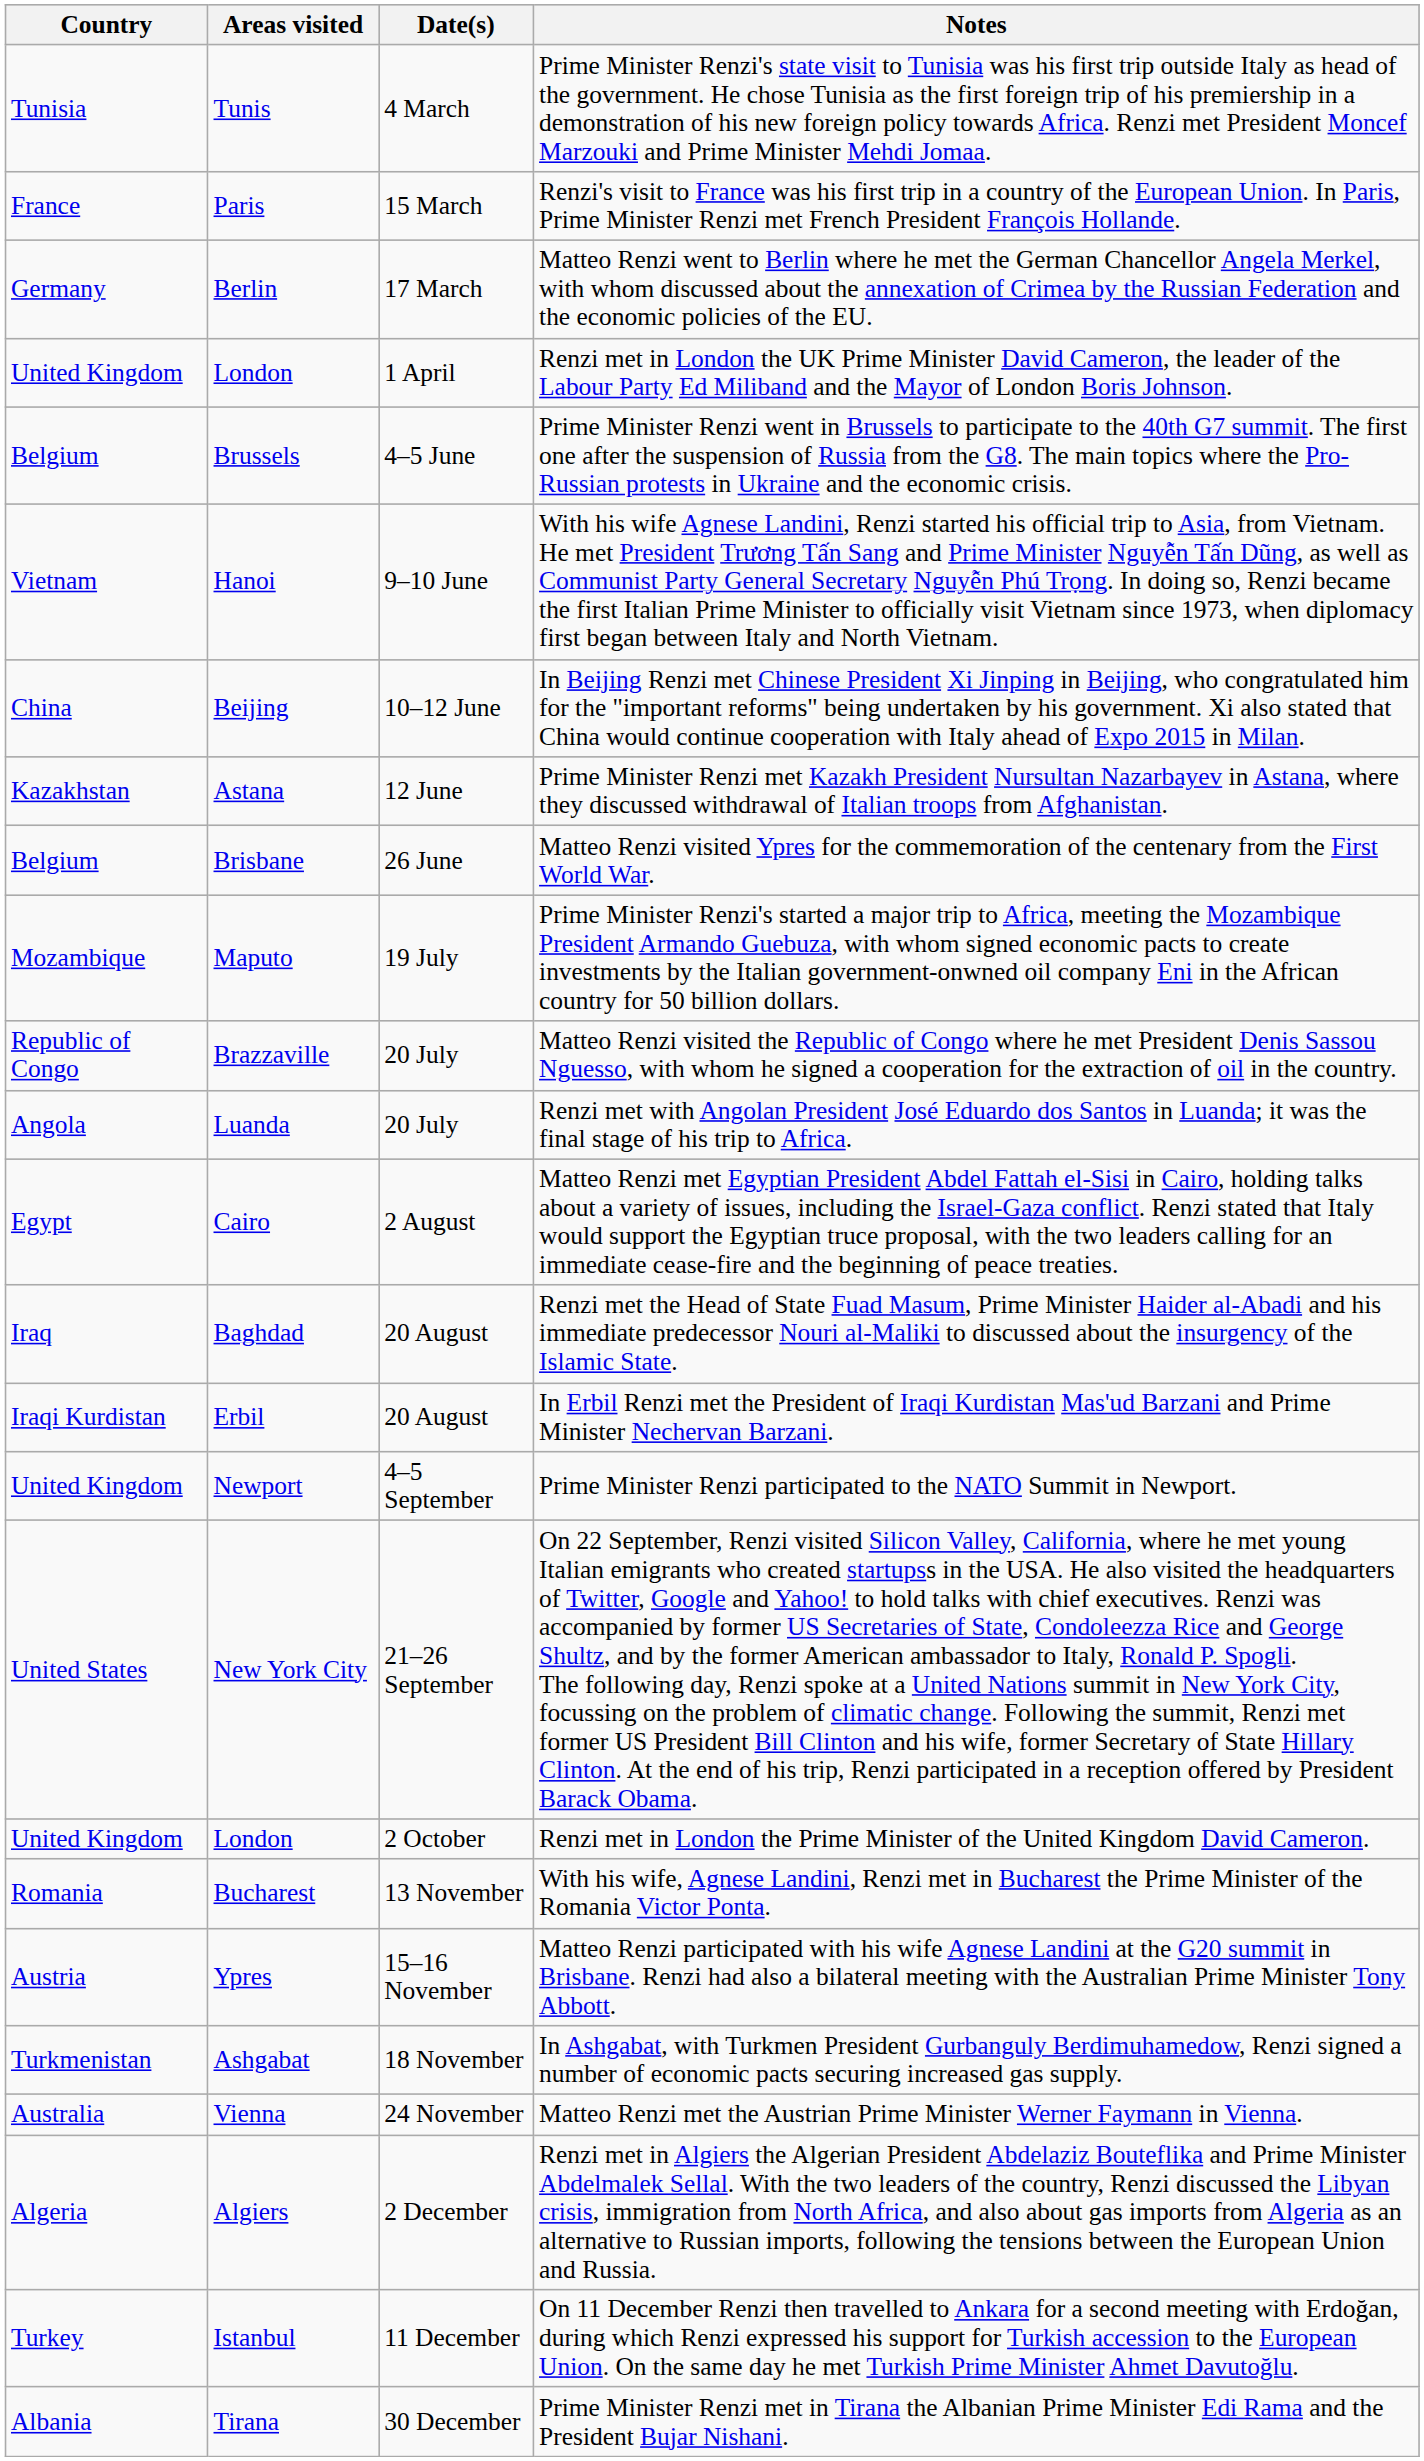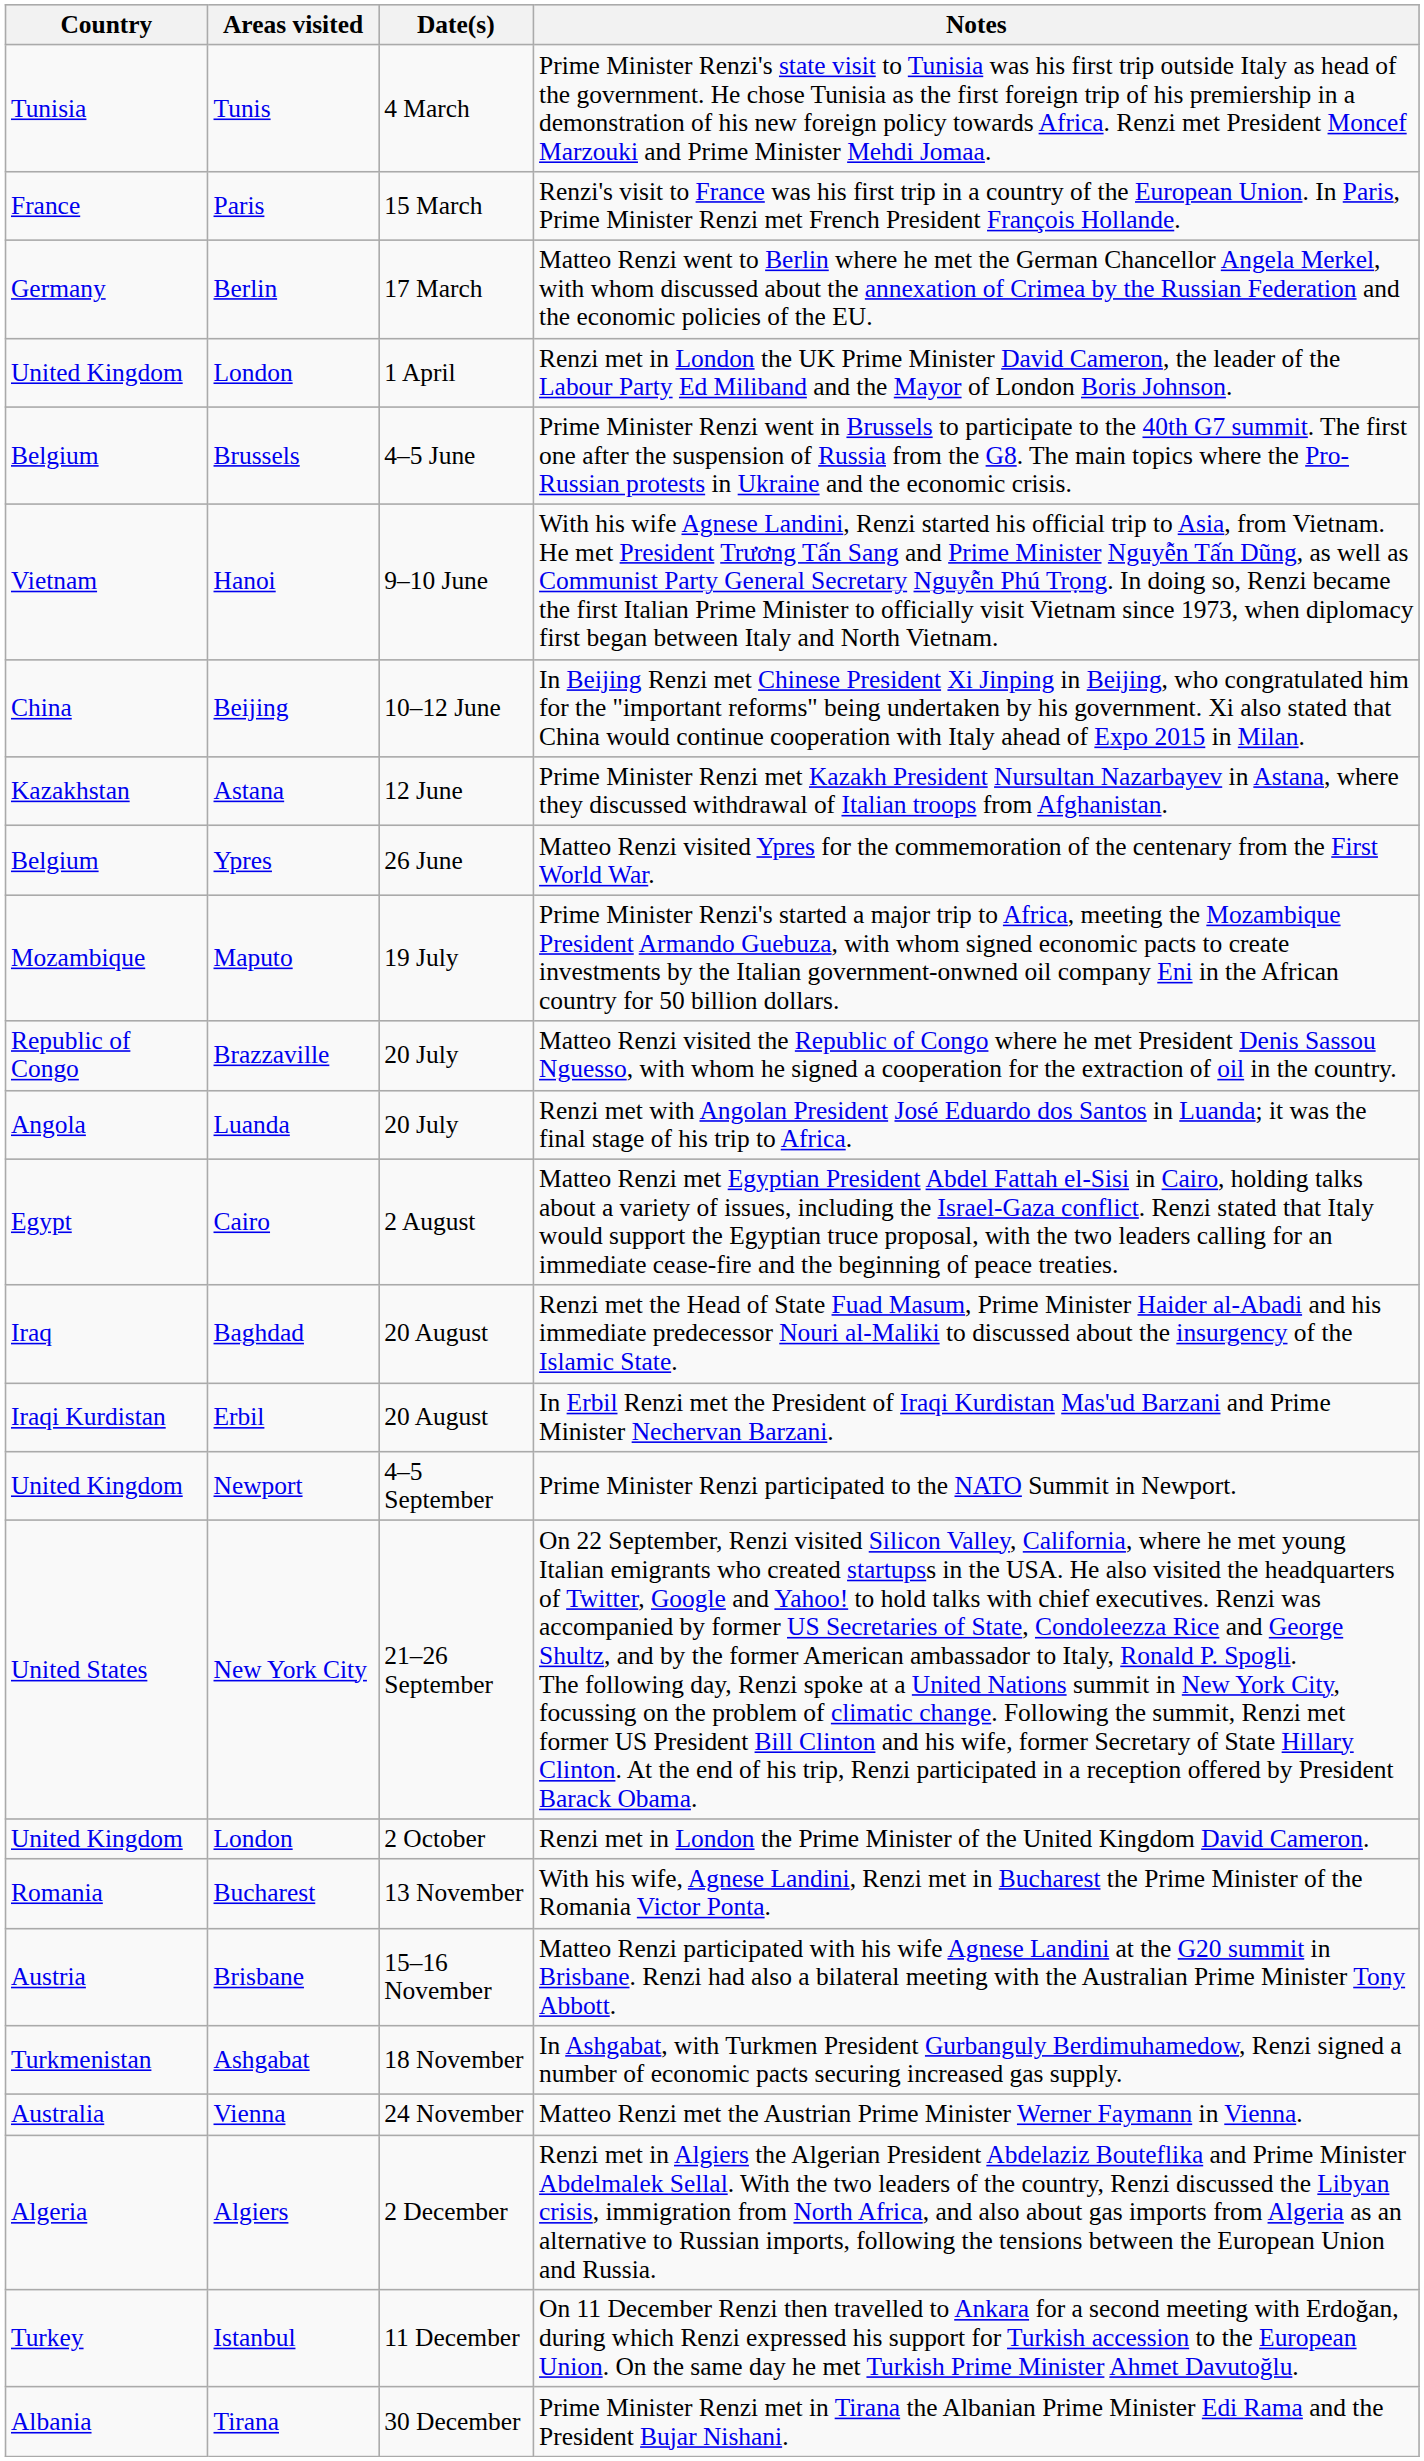(259, 860) Brisbane -> (243, 860) Ypres
(243, 1976) Ypres -> (259, 1976) Brisbane
